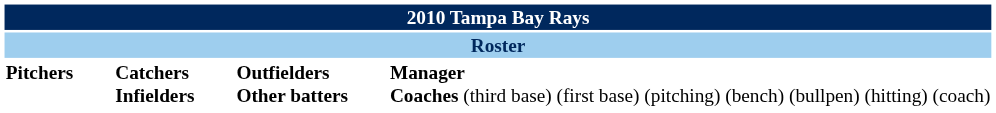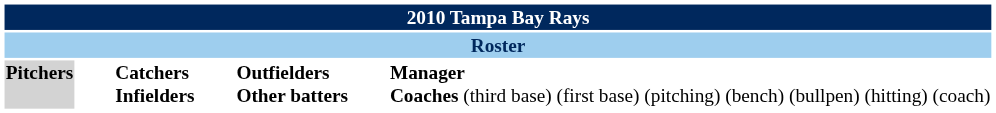(40, 72) no background -> (40, 72) lightgrey background
